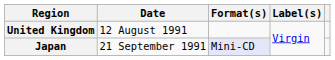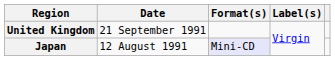(143, 30) 12 August 1991 -> (153, 30) 21 September 1991
(153, 47) 21 September 1991 -> (143, 47) 12 August 1991
